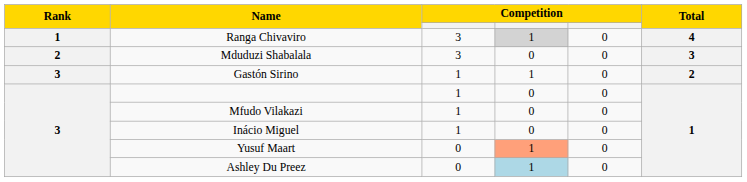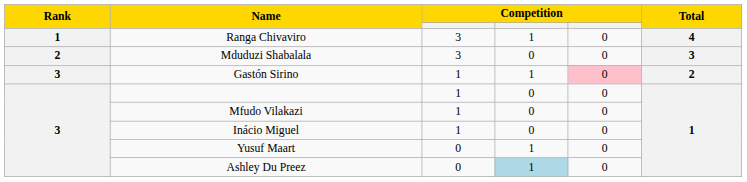(531, 37) lightgrey background -> (531, 37) no background
(605, 74) no background -> (605, 74) pink background
(531, 148) lightsalmon background -> (531, 148) no background
